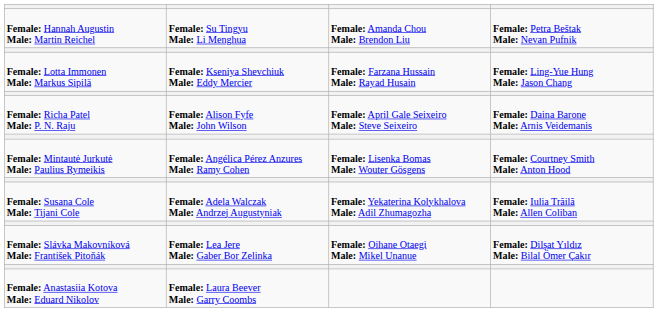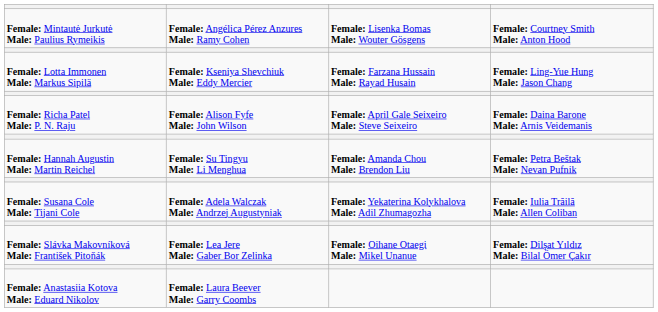rows swapped: (60, 34) <-> (60, 164)
